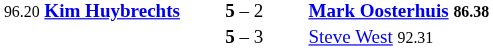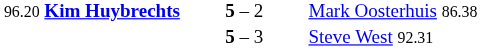(399, 10) bold -> (393, 10) normal
